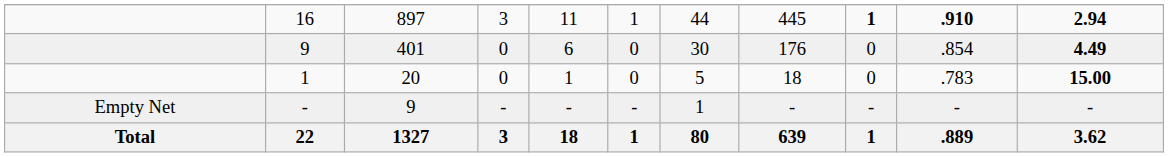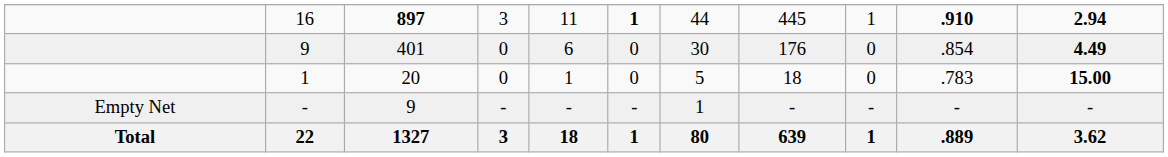(411, 19) normal -> (411, 19) bold
(634, 19) normal -> (634, 19) bold
(871, 19) bold -> (871, 19) normal
